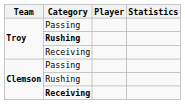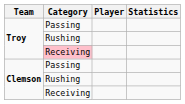(63, 39) bold -> (63, 39) normal
(68, 52) no background -> (68, 52) pink background
(68, 93) bold -> (68, 93) normal
